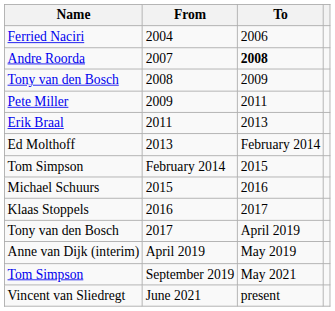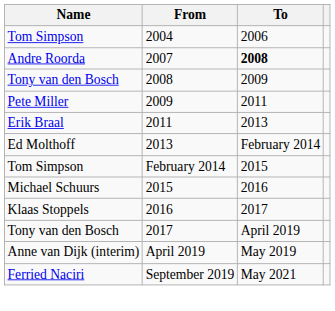(46, 36) Ferried Naciri -> (45, 36) Tom Simpson
(45, 274) Tom Simpson -> (46, 274) Ferried Naciri
- row: (173, 295)
